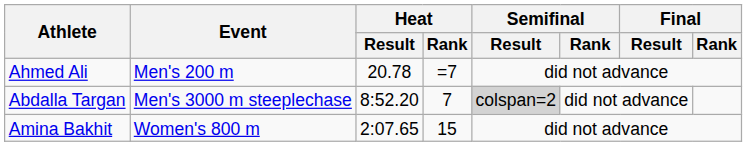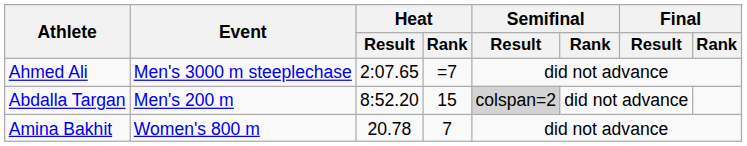(184, 73) Men's 200 m -> (243, 73) Men's 3000 m steeplechase
(389, 73) 20.78 -> (389, 73) 2:07.65
(243, 101) Men's 3000 m steeplechase -> (184, 101) Men's 200 m
(447, 101) 7 -> (447, 101) 15
(389, 128) 2:07.65 -> (389, 128) 20.78
(447, 128) 15 -> (447, 128) 7
